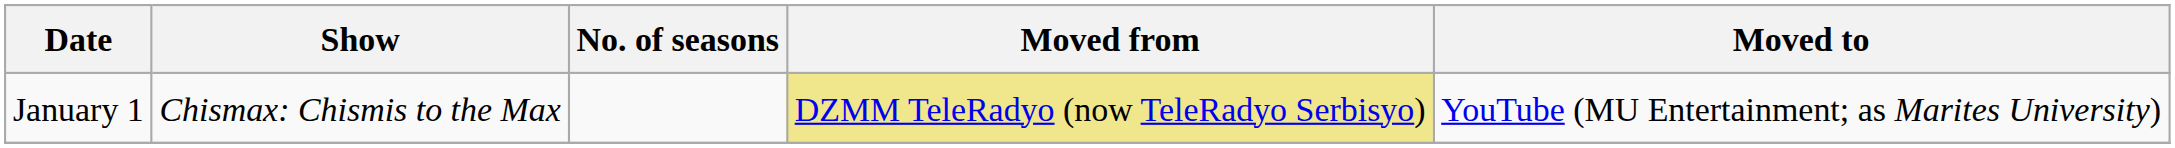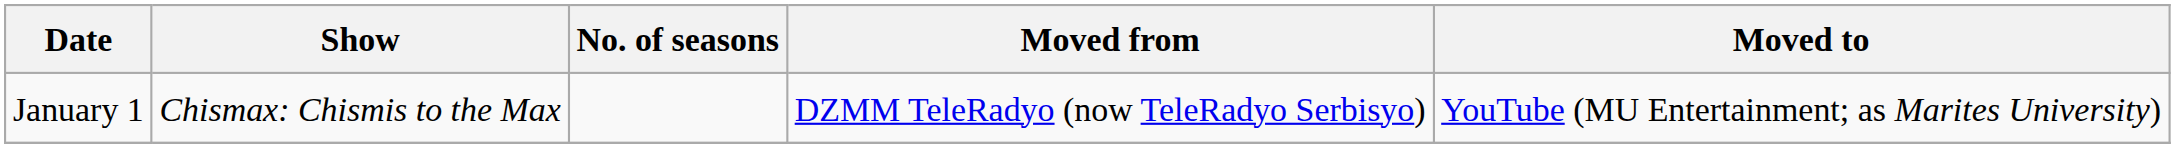(1110, 108) khaki background -> (1110, 108) no background
